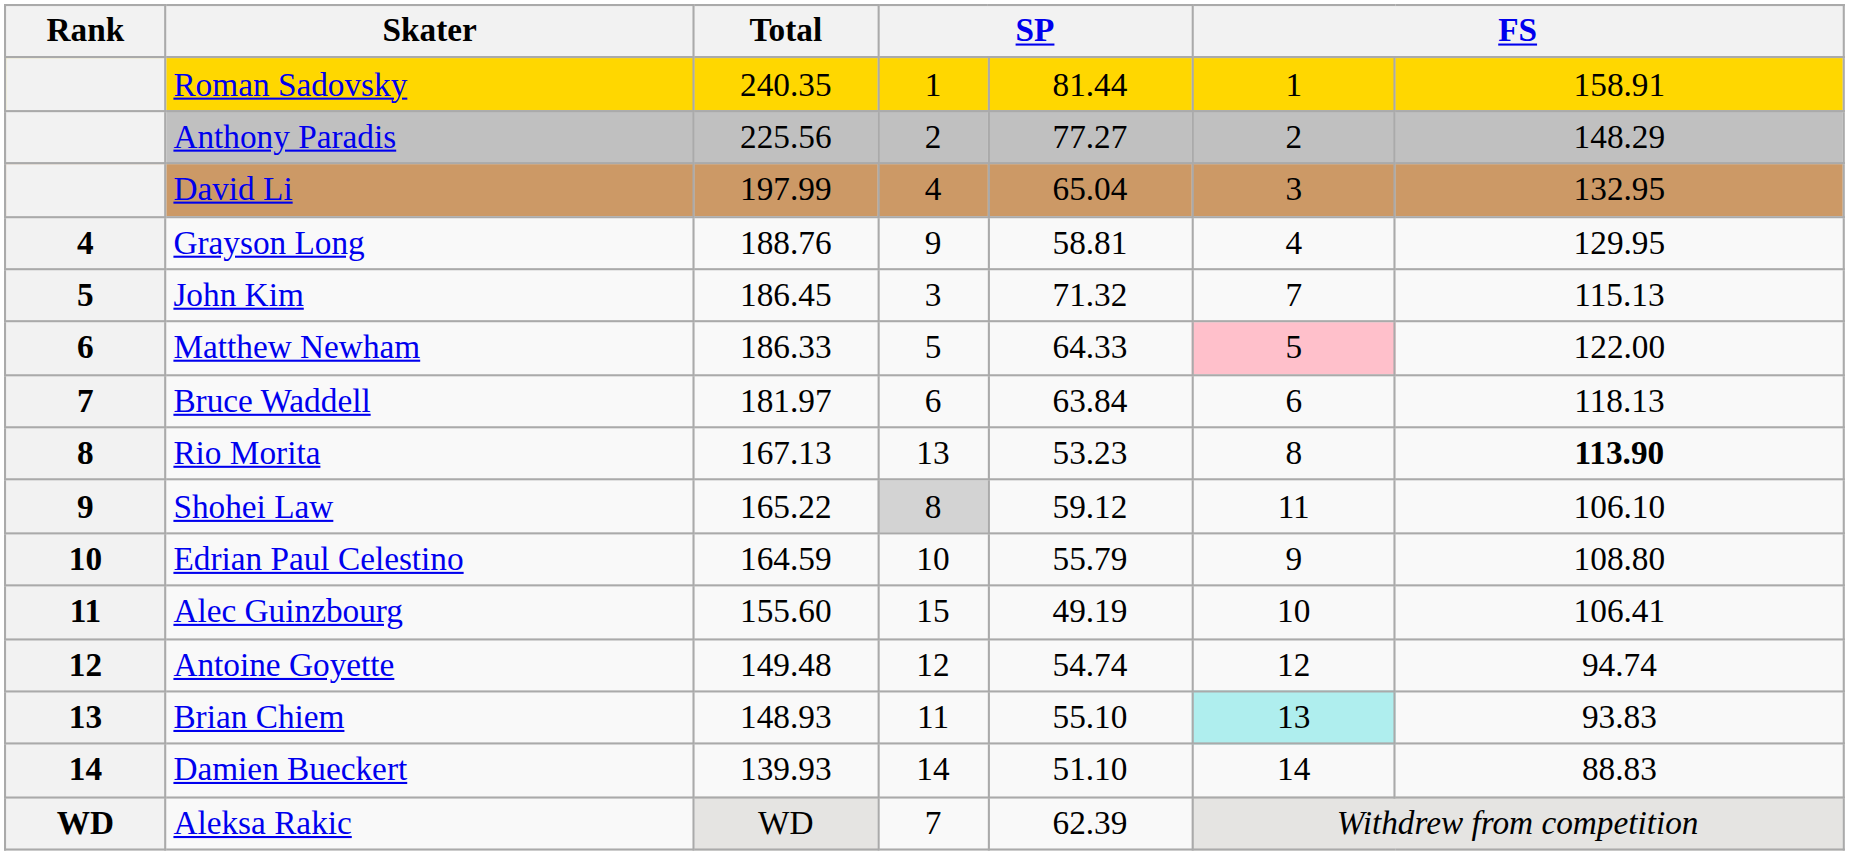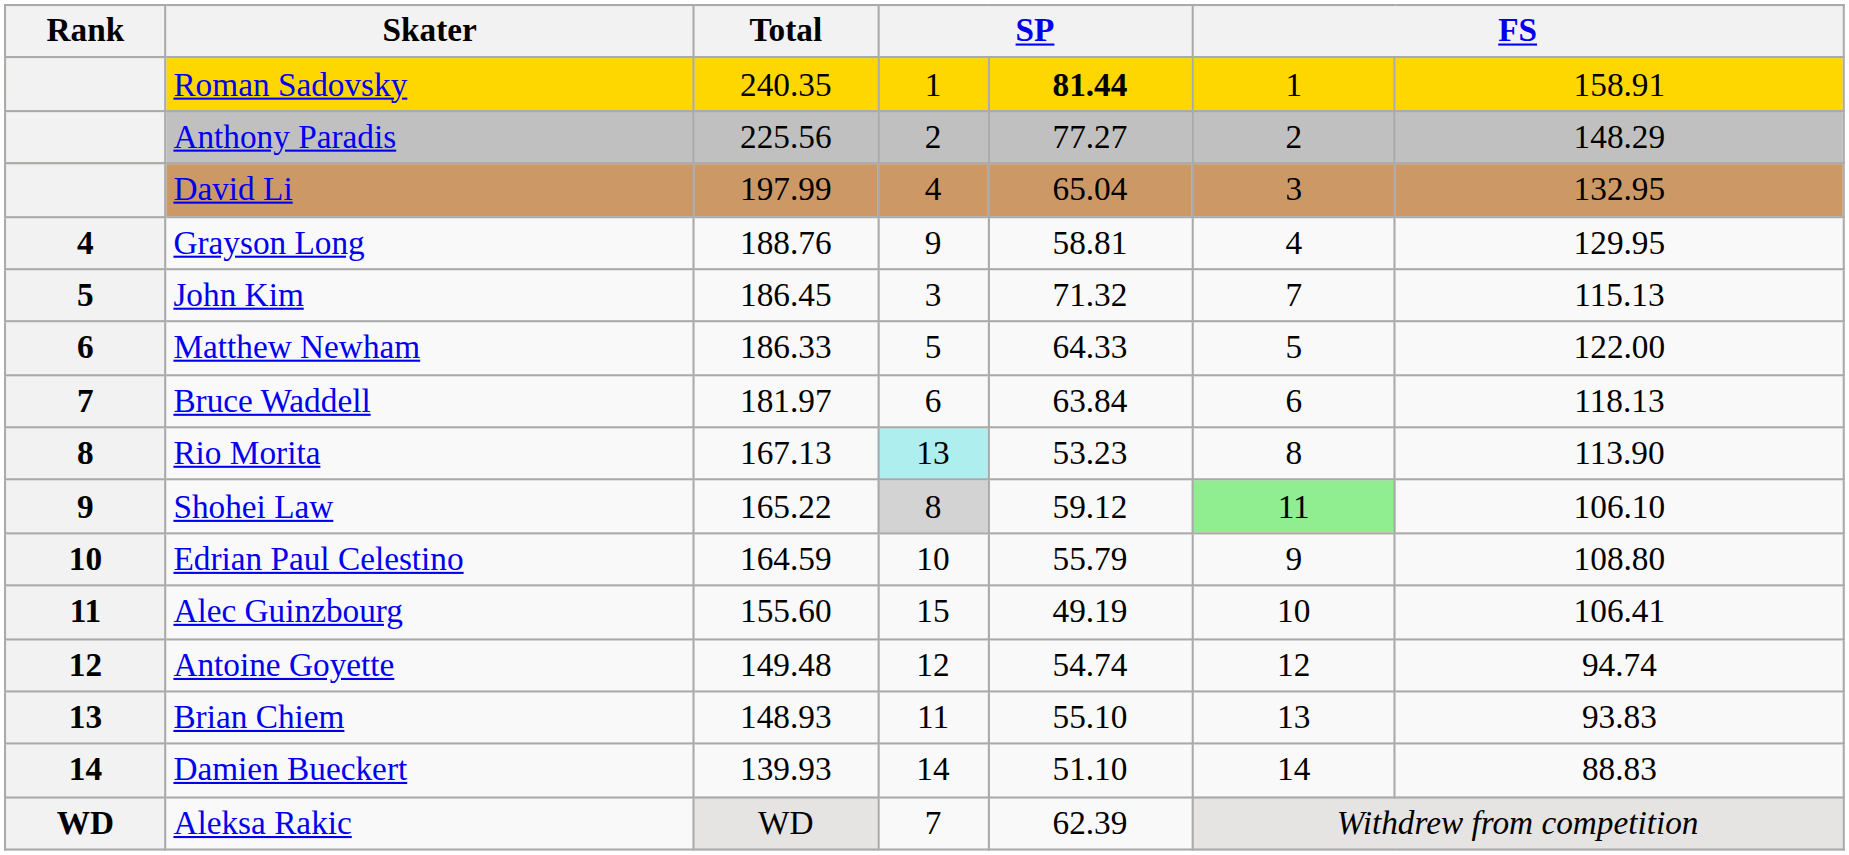(1090, 83) normal -> (1090, 83) bold
(1294, 347) pink background -> (1294, 347) no background
(933, 453) no background -> (933, 453) paleturquoise background
(1619, 453) bold -> (1619, 453) normal
(1294, 505) no background -> (1294, 505) lightgreen background
(1294, 717) paleturquoise background -> (1294, 717) no background
